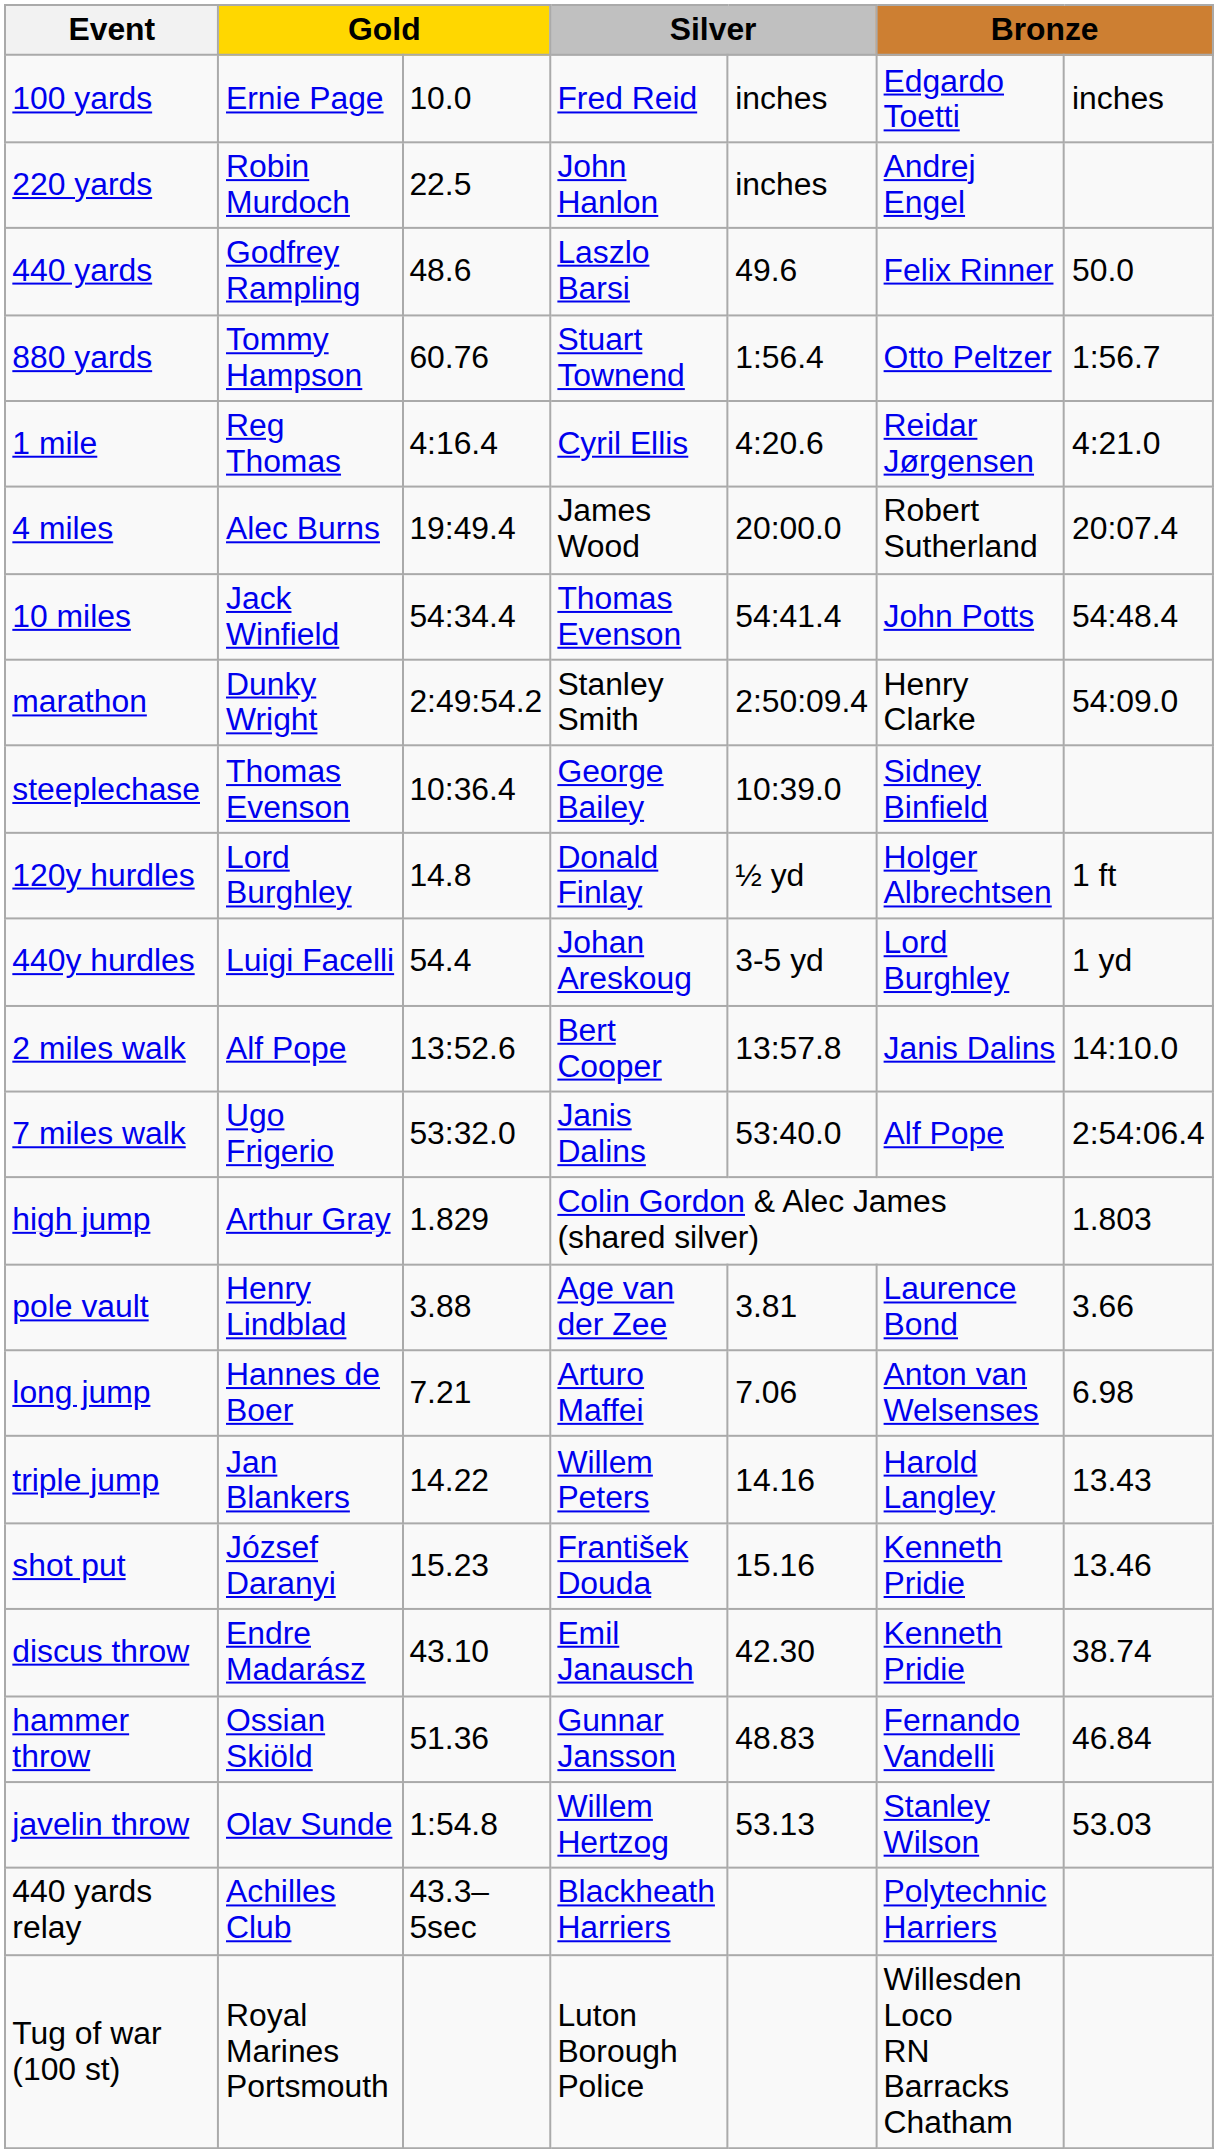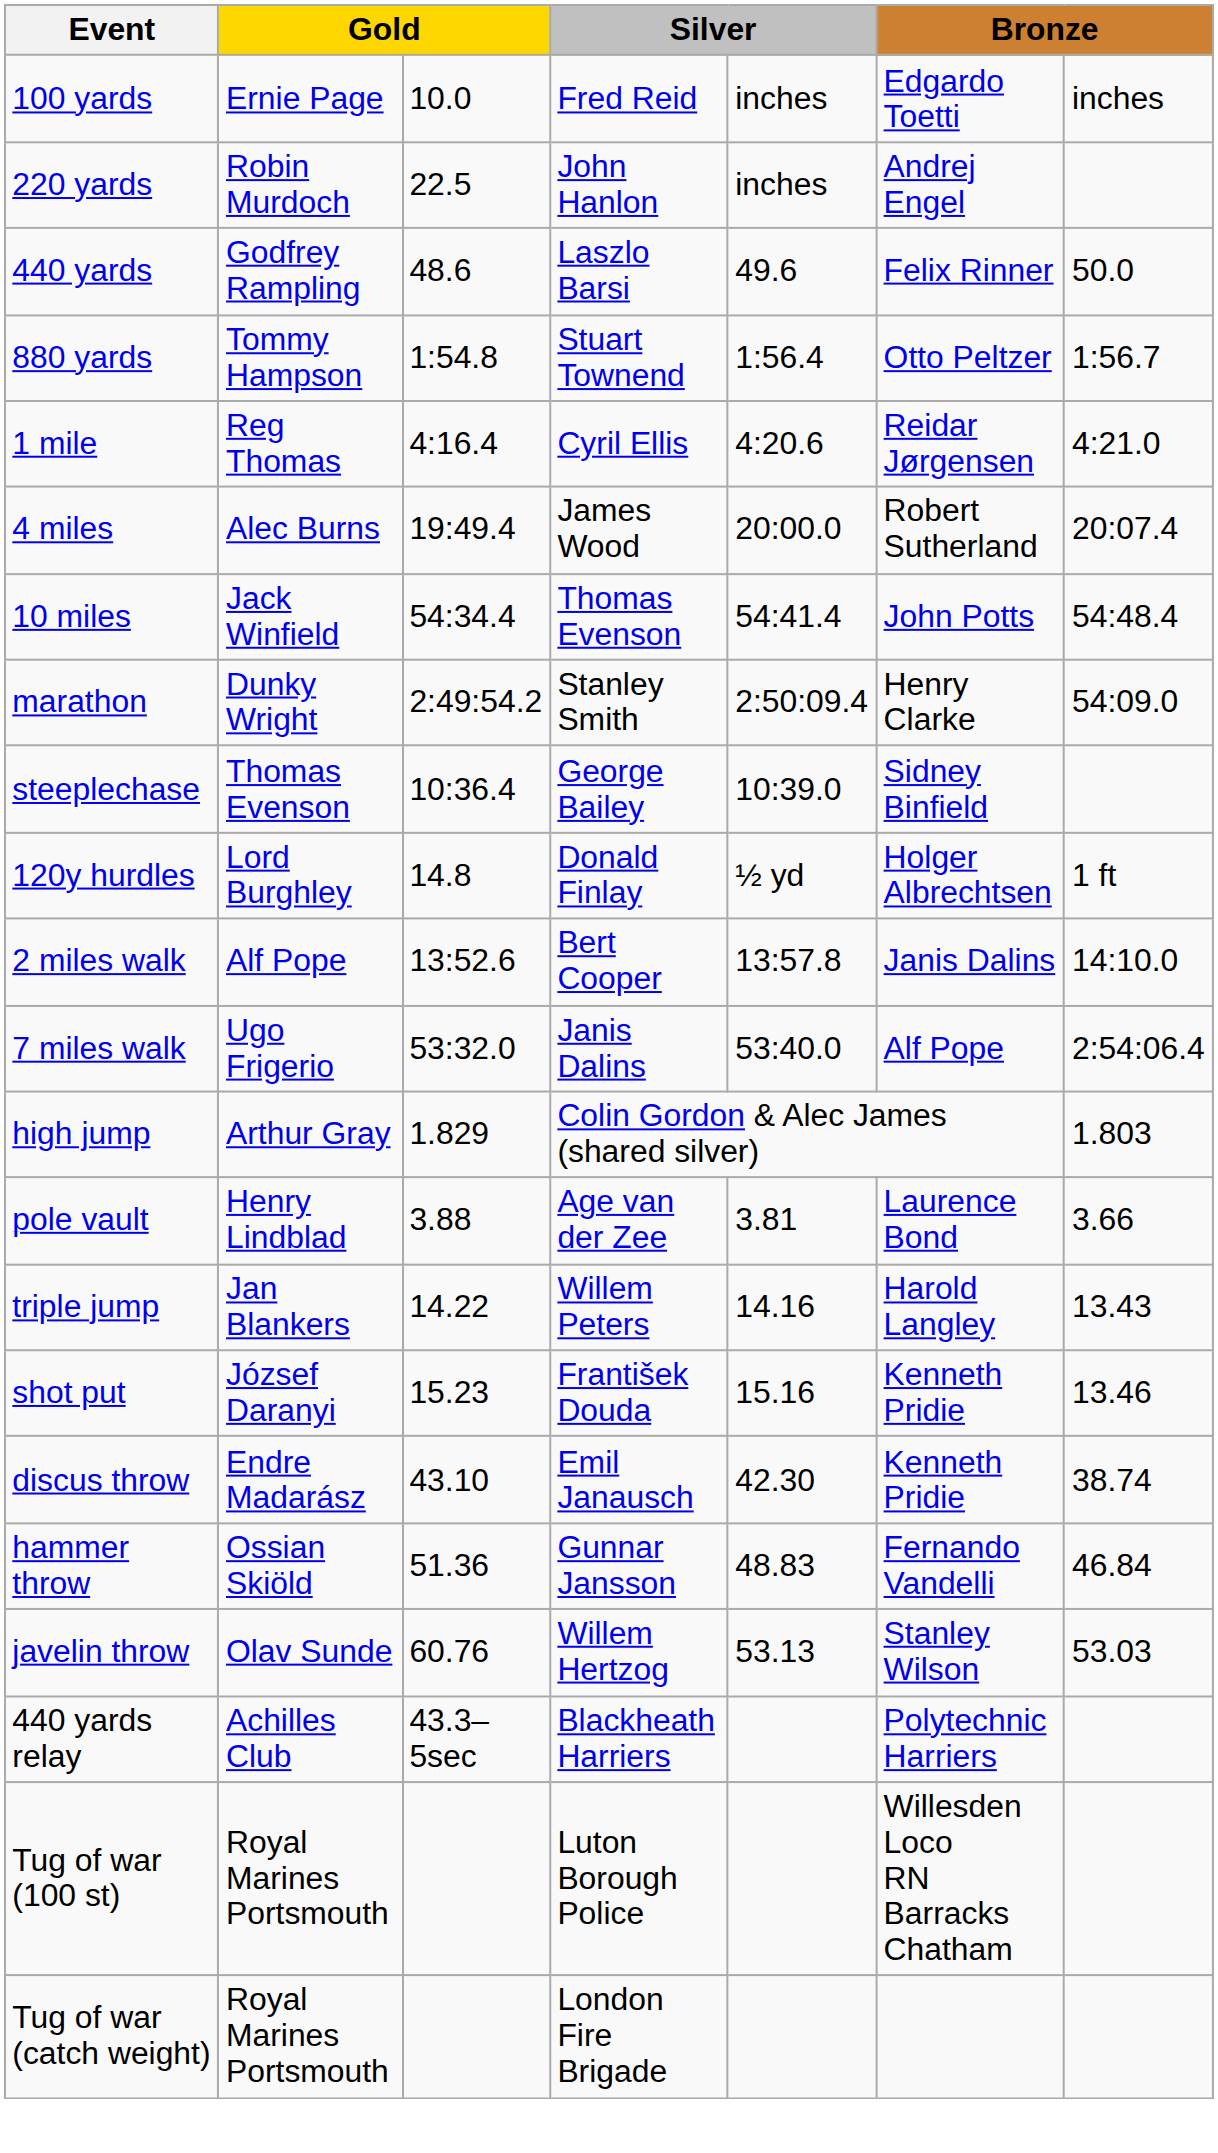(449, 357) 60.76 -> (454, 357) 1:54.8
- row: (103, 961)
- row: (81, 1392)
(454, 1824) 1:54.8 -> (449, 1651) 60.76
+ row: (111, 2036)
